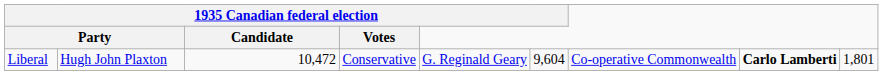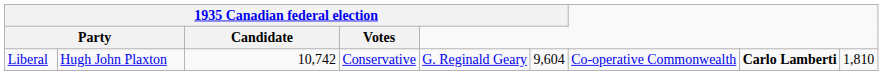(317, 59) 10,472 -> (317, 59) 10,742
(859, 59) 1,801 -> (859, 59) 1,810
